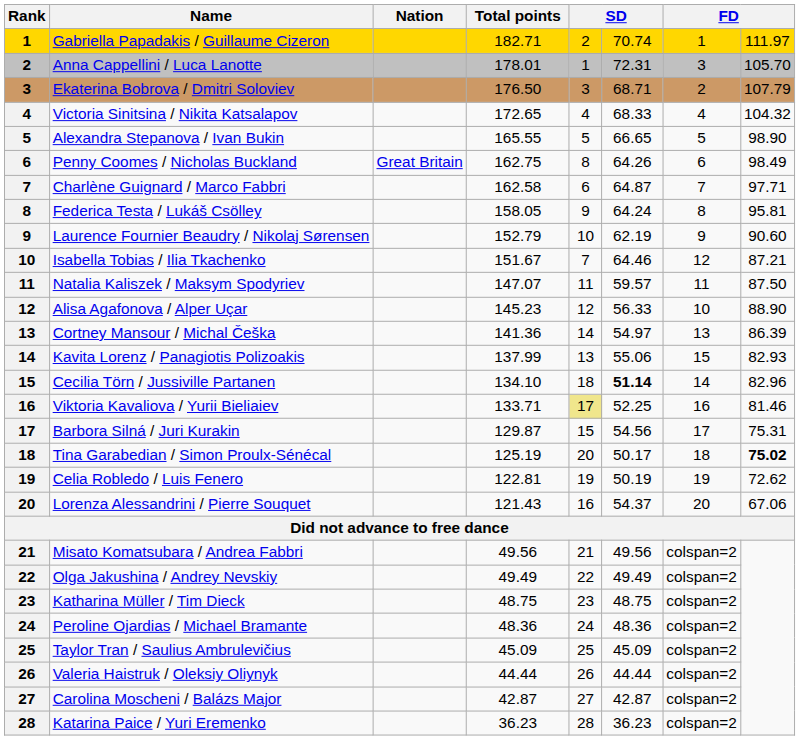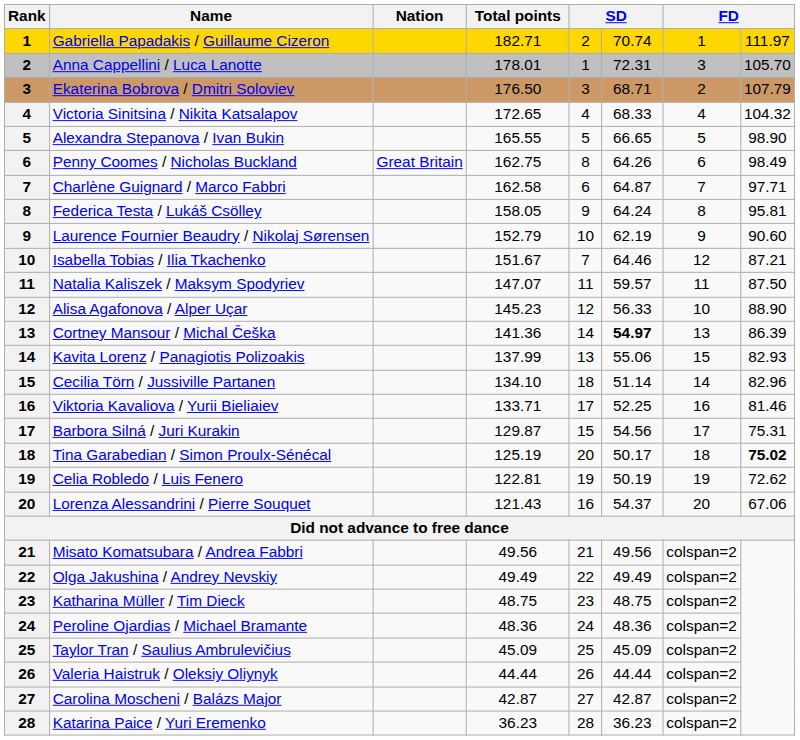(632, 333) normal -> (632, 333) bold
(632, 382) bold -> (632, 382) normal
(586, 406) khaki background -> (586, 406) no background
